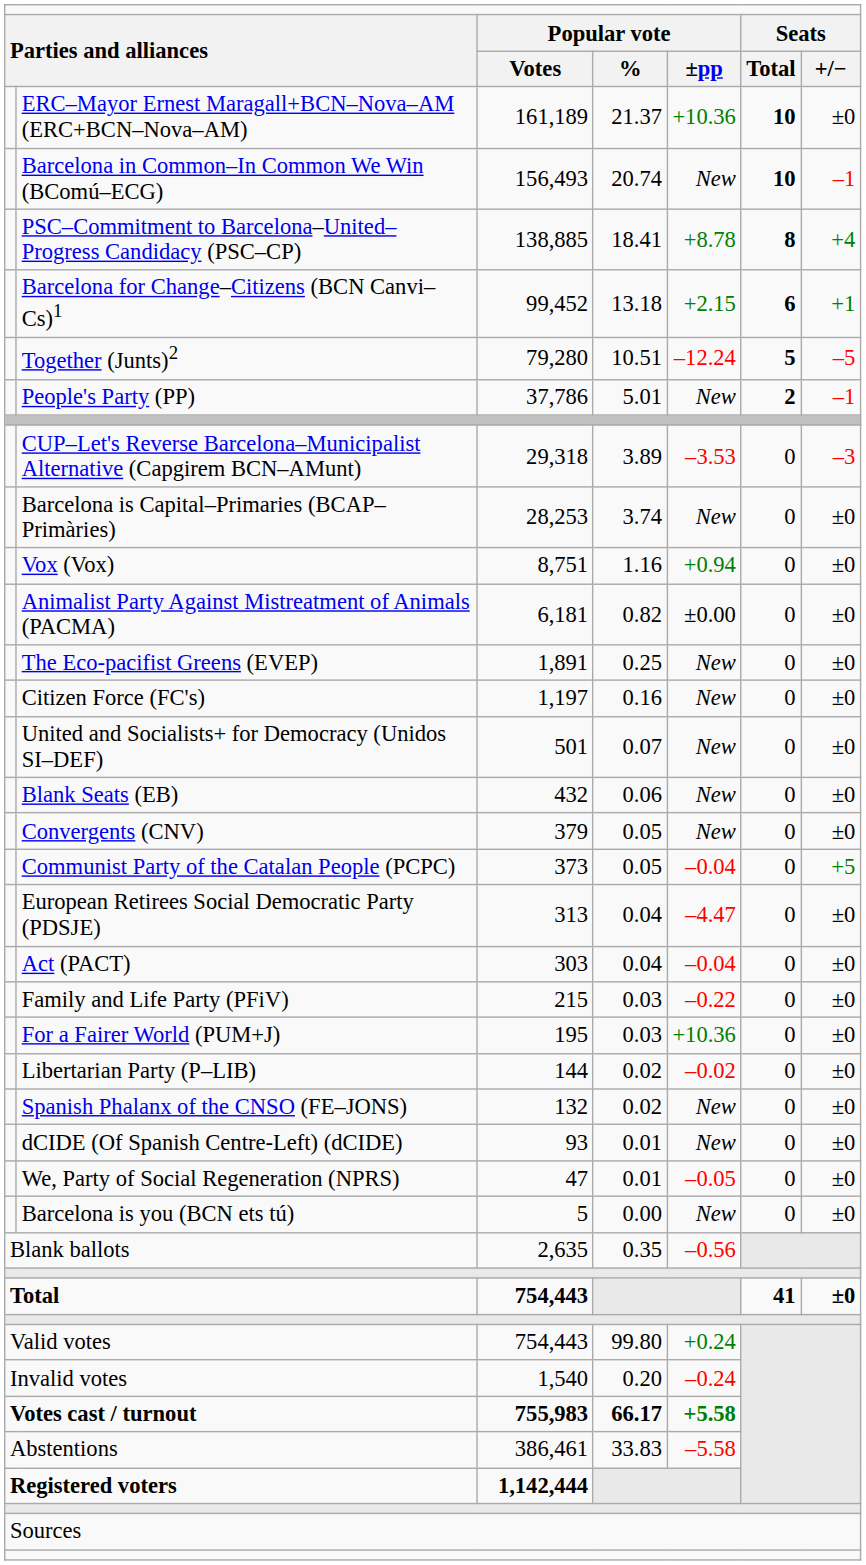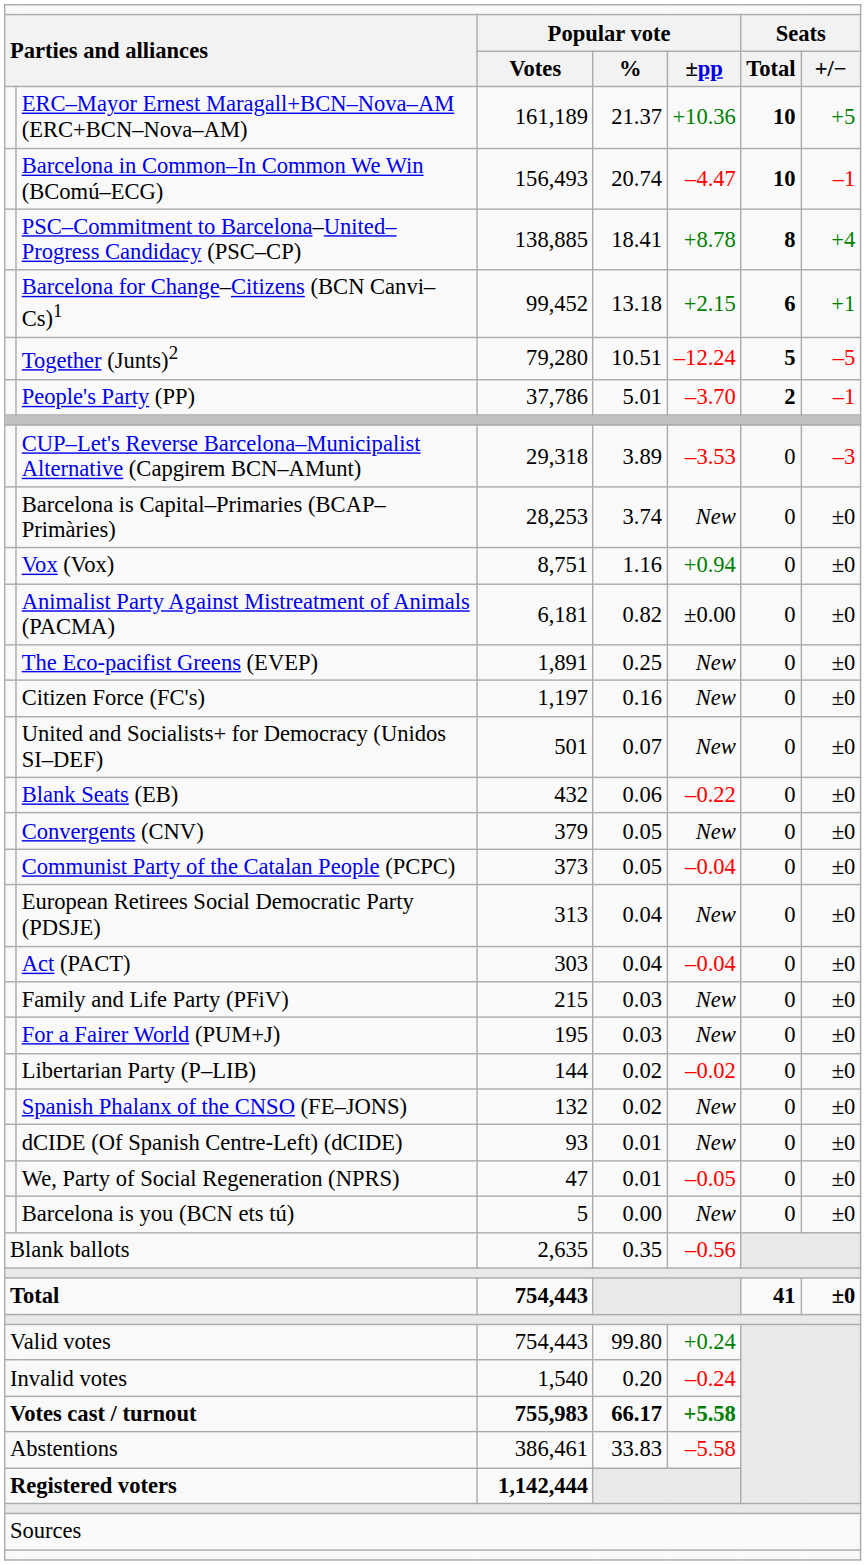(844, 117) ±0 -> (843, 117) +5
(716, 178) New -> (710, 178) –4.47
(716, 396) New -> (710, 396) –3.70
(716, 795) New -> (710, 795) –0.22
(843, 866) +5 -> (844, 866) ±0
(710, 915) –4.47 -> (716, 915) New
(710, 999) –0.22 -> (716, 999) New
(704, 1035) +10.36 -> (716, 1035) New
